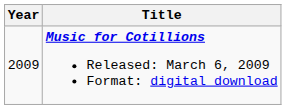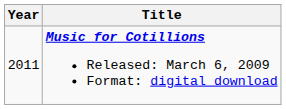(24, 65) 2009 -> (24, 65) 2011
